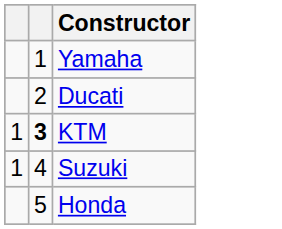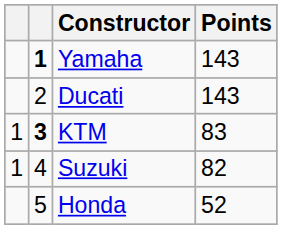+ column: (236, 23)
(41, 59) normal -> (41, 59) bold
